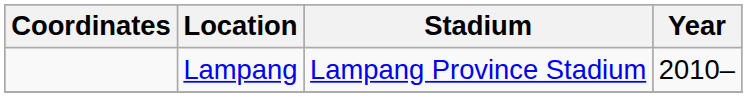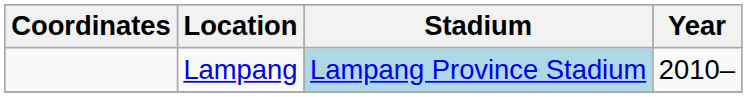(478, 69) no background -> (478, 69) lightblue background
